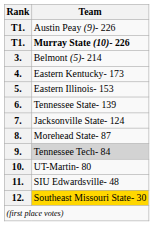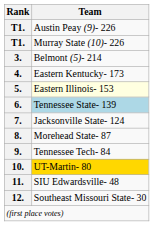(82, 43) bold -> (79, 43) normal
(74, 89) no background -> (74, 89) lightyellow background
(75, 105) no background -> (75, 105) lightblue background
(72, 151) lightgrey background -> (72, 151) no background
(63, 167) no background -> (63, 167) gold background
(90, 197) gold background -> (90, 197) no background
